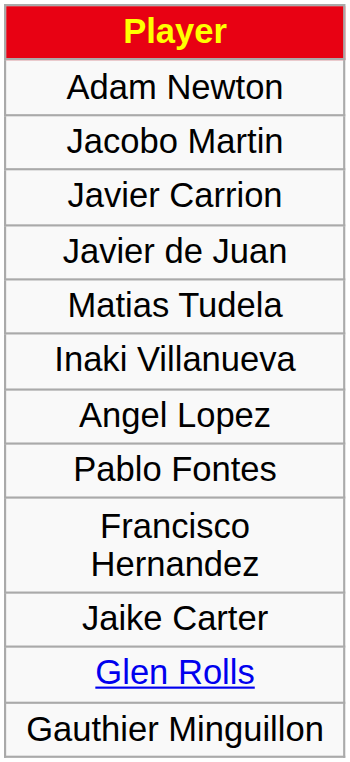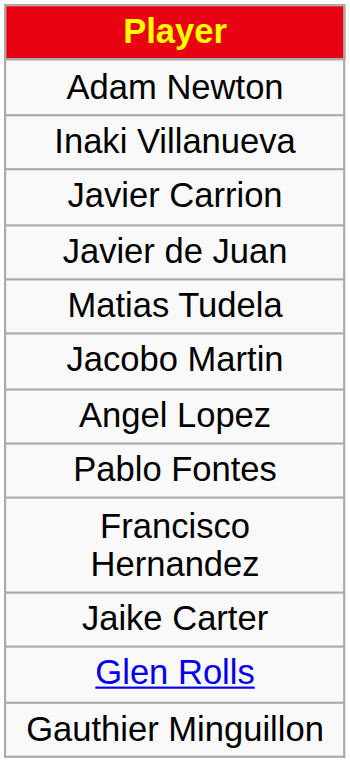(175, 141) Jacobo Martin -> (175, 141) Inaki Villanueva
(175, 360) Inaki Villanueva -> (175, 360) Jacobo Martin
